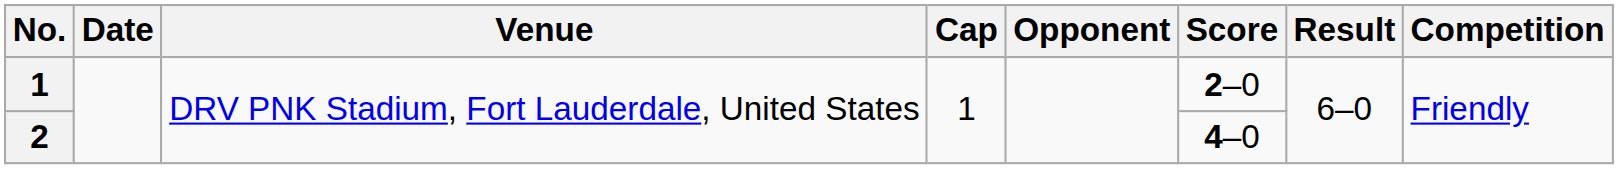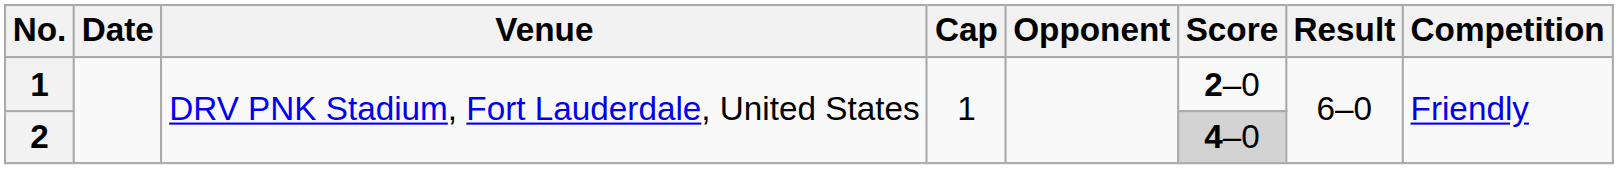(1232, 136) no background -> (1232, 136) lightgrey background
